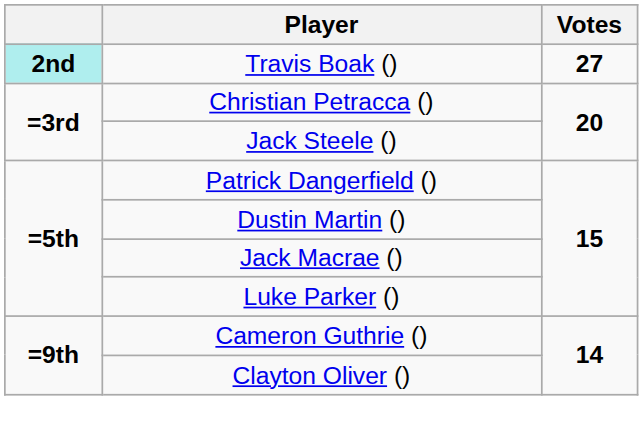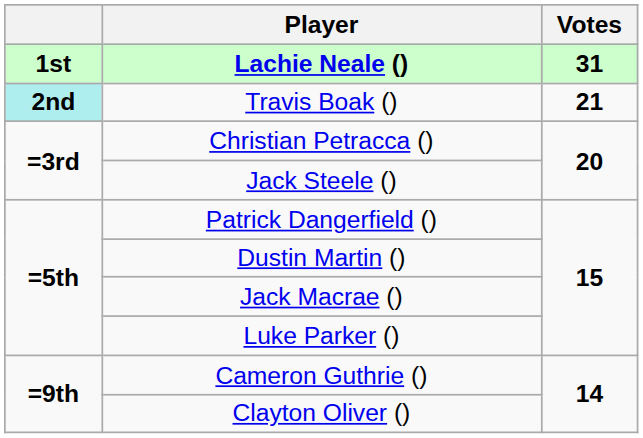+ row: (321, 64)
(589, 64) 27 -> (589, 103) 21
